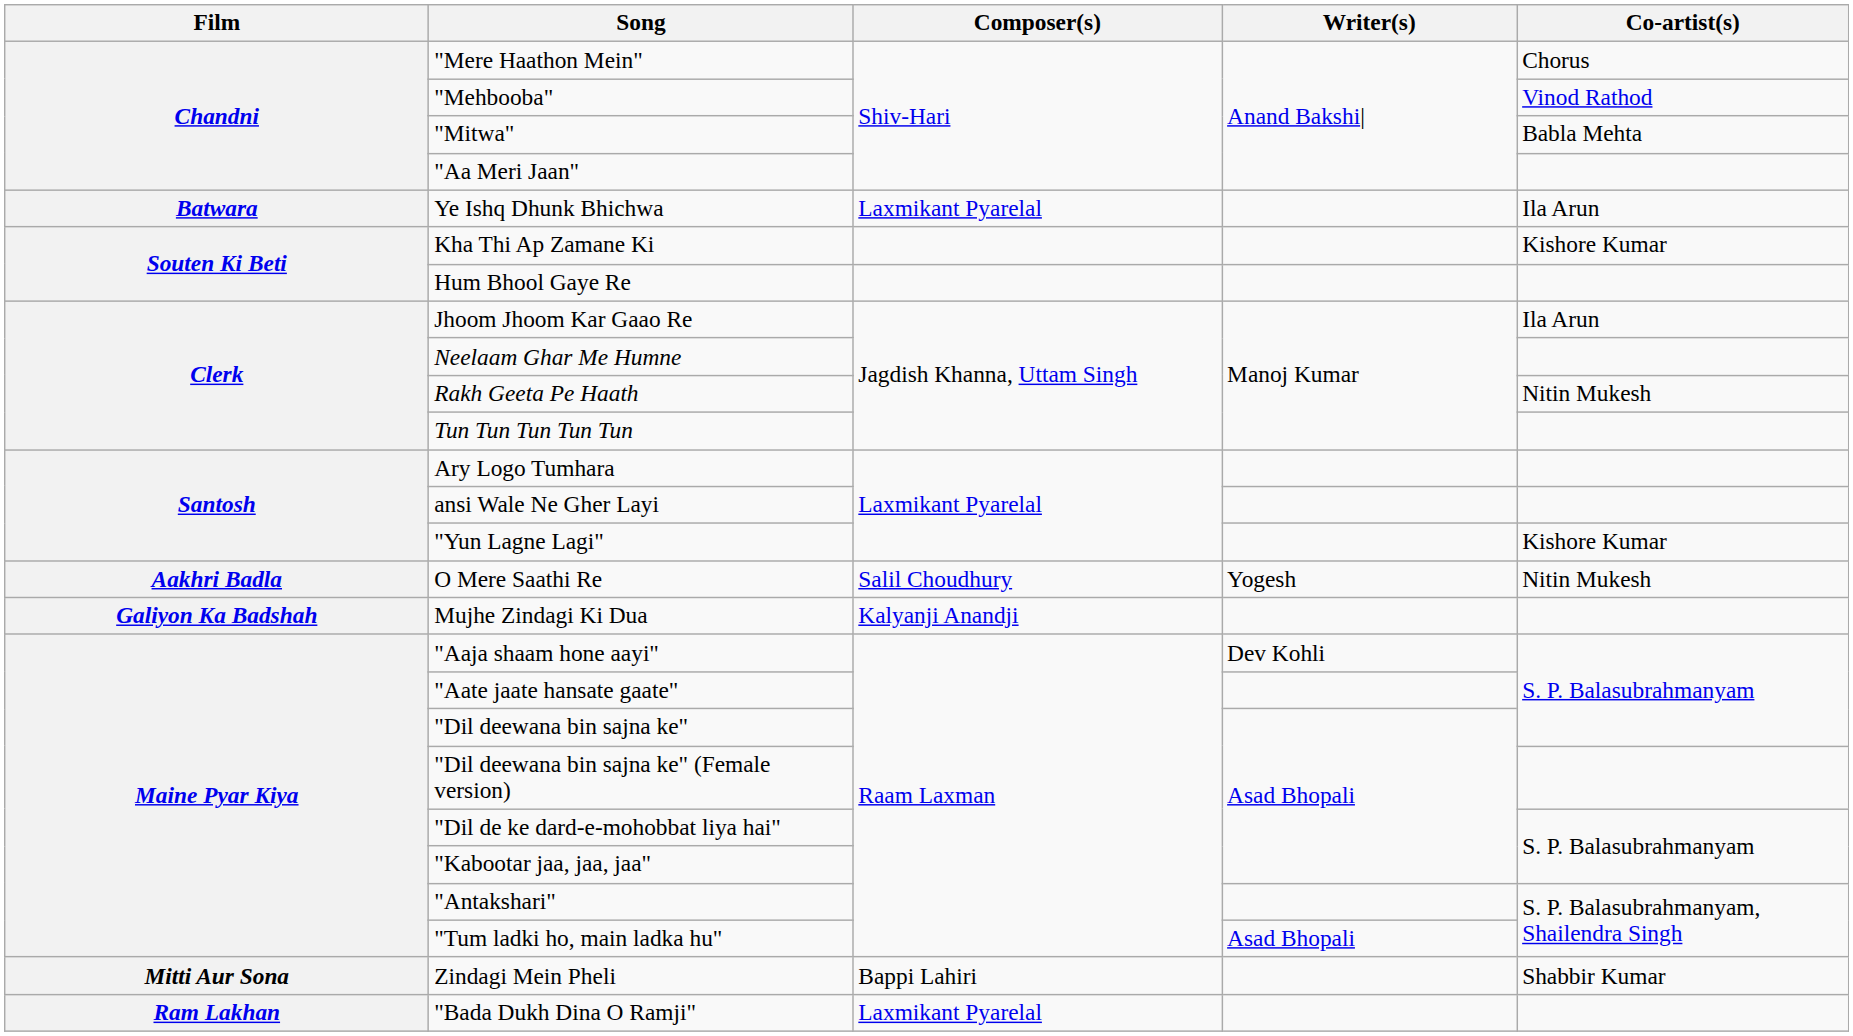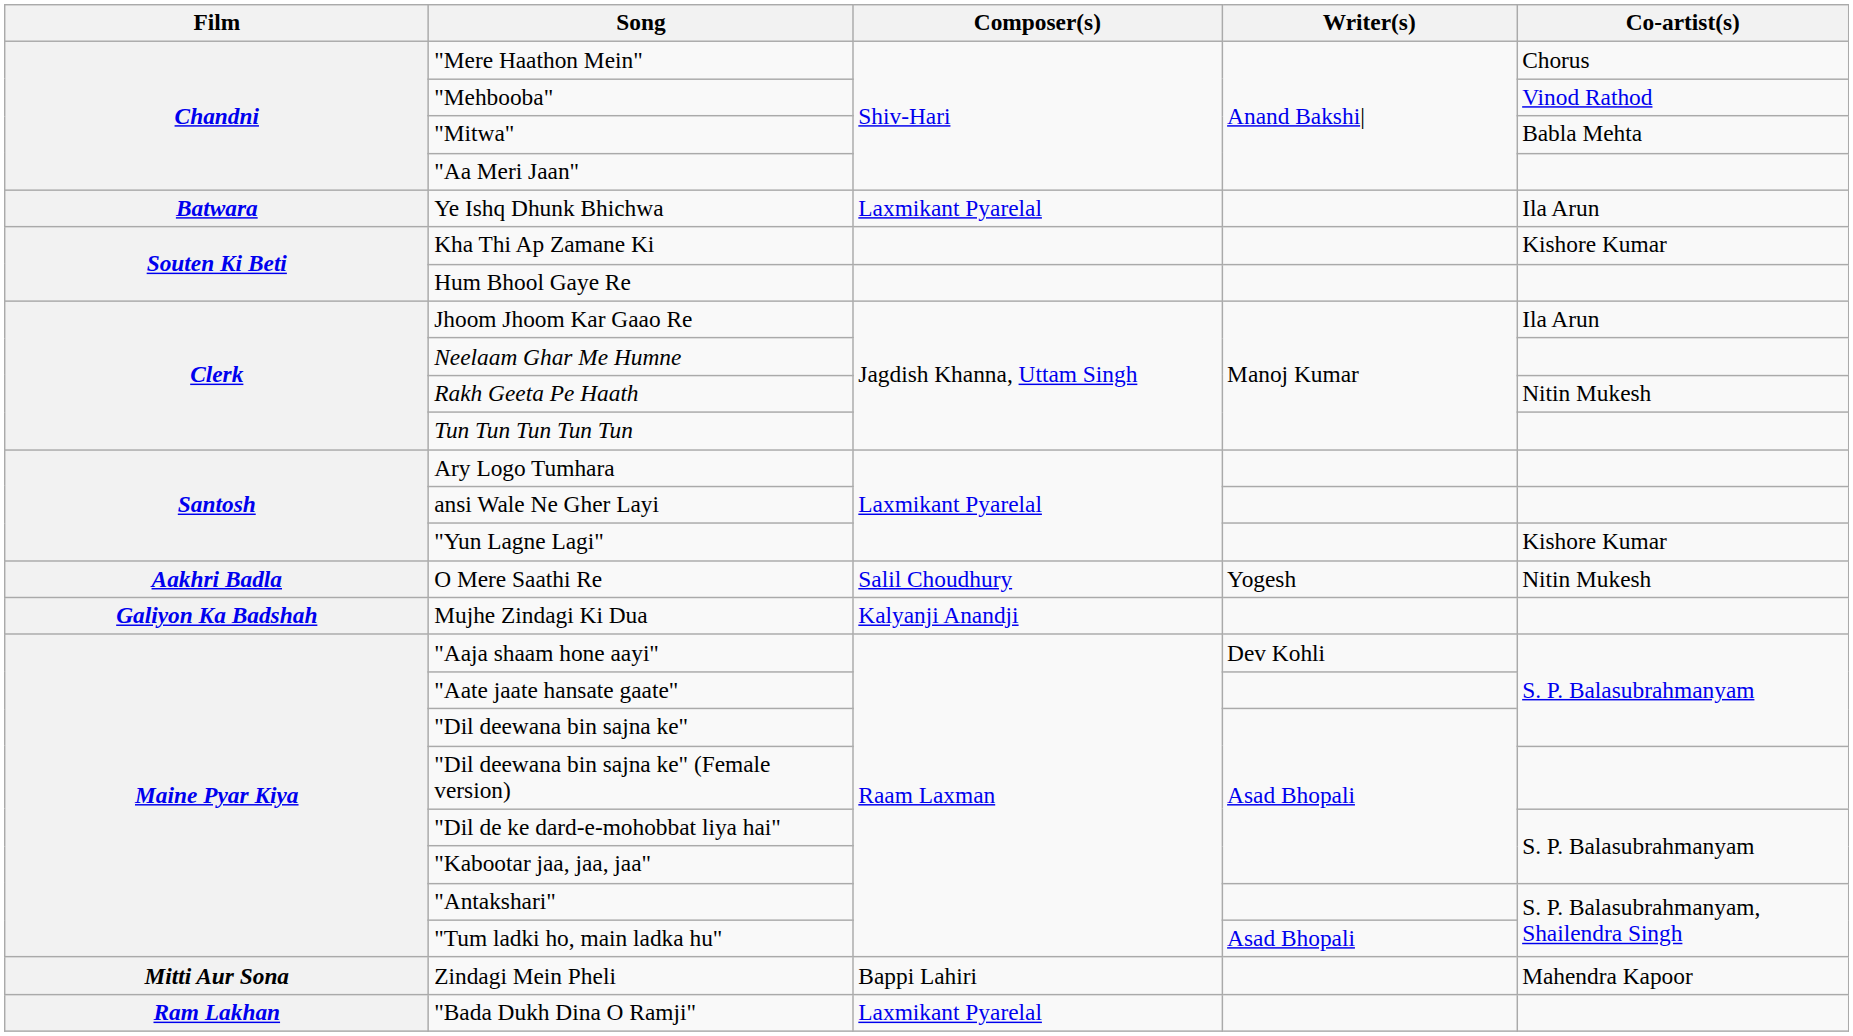(1594, 975) Shabbir Kumar -> (1607, 975) Mahendra Kapoor
